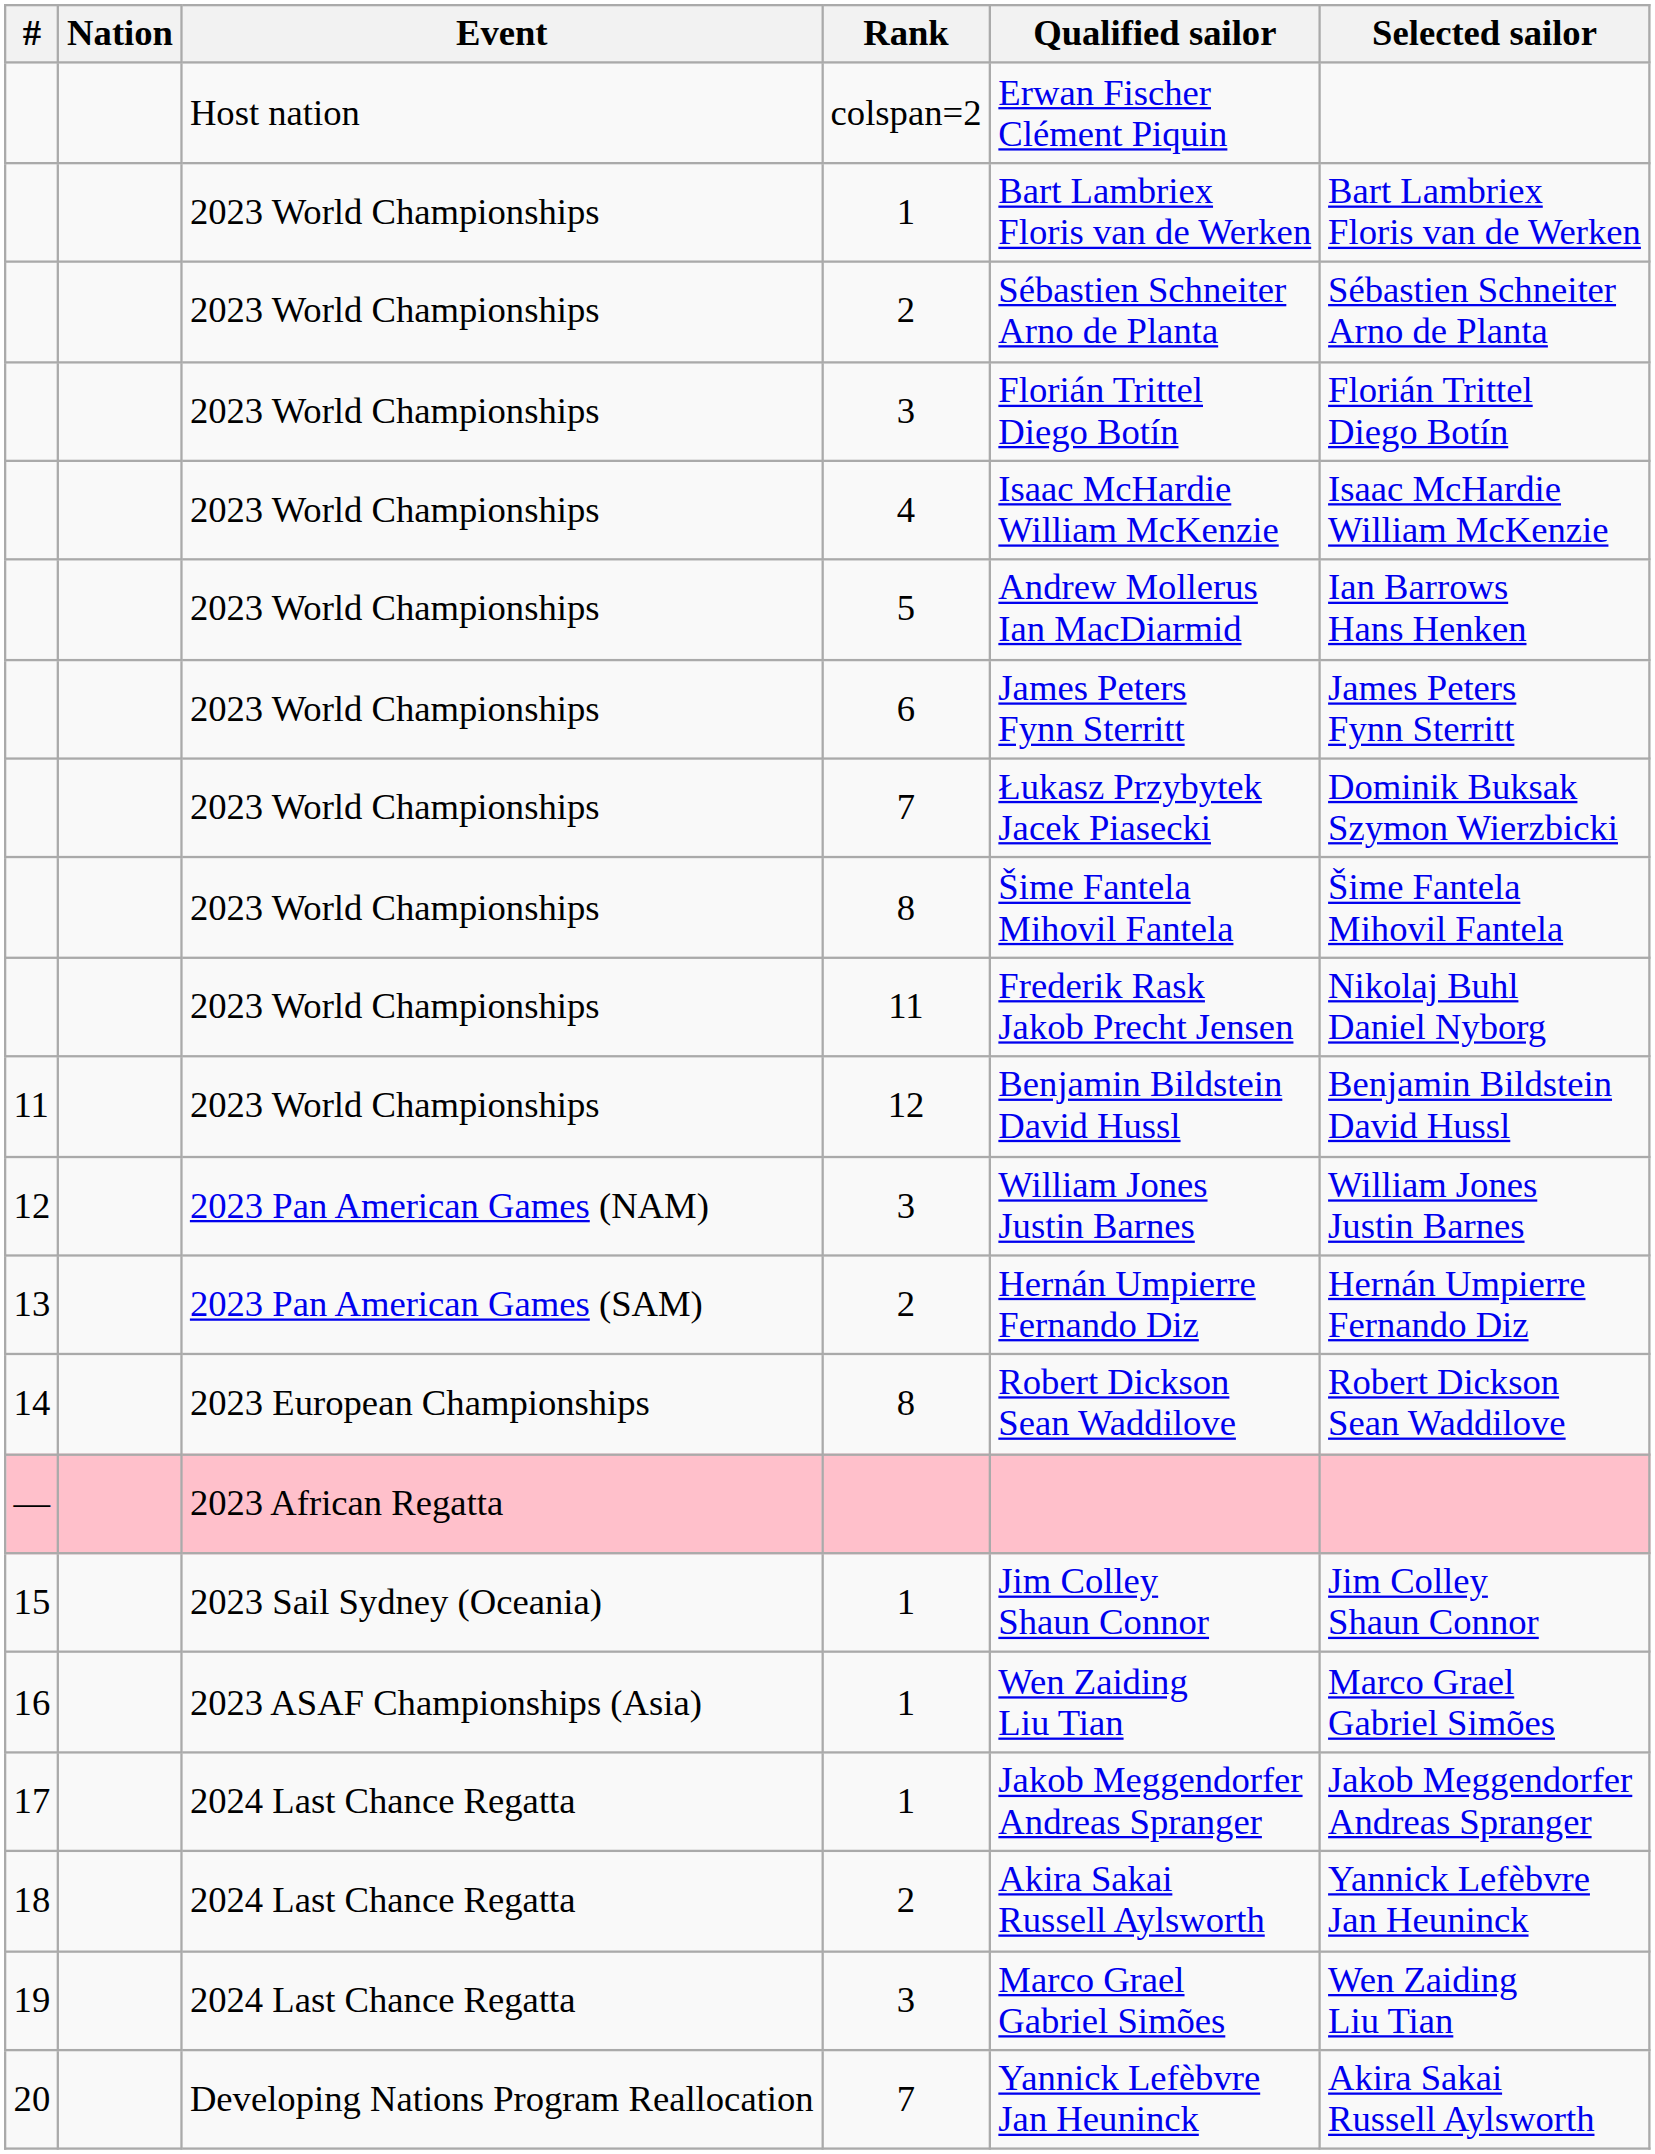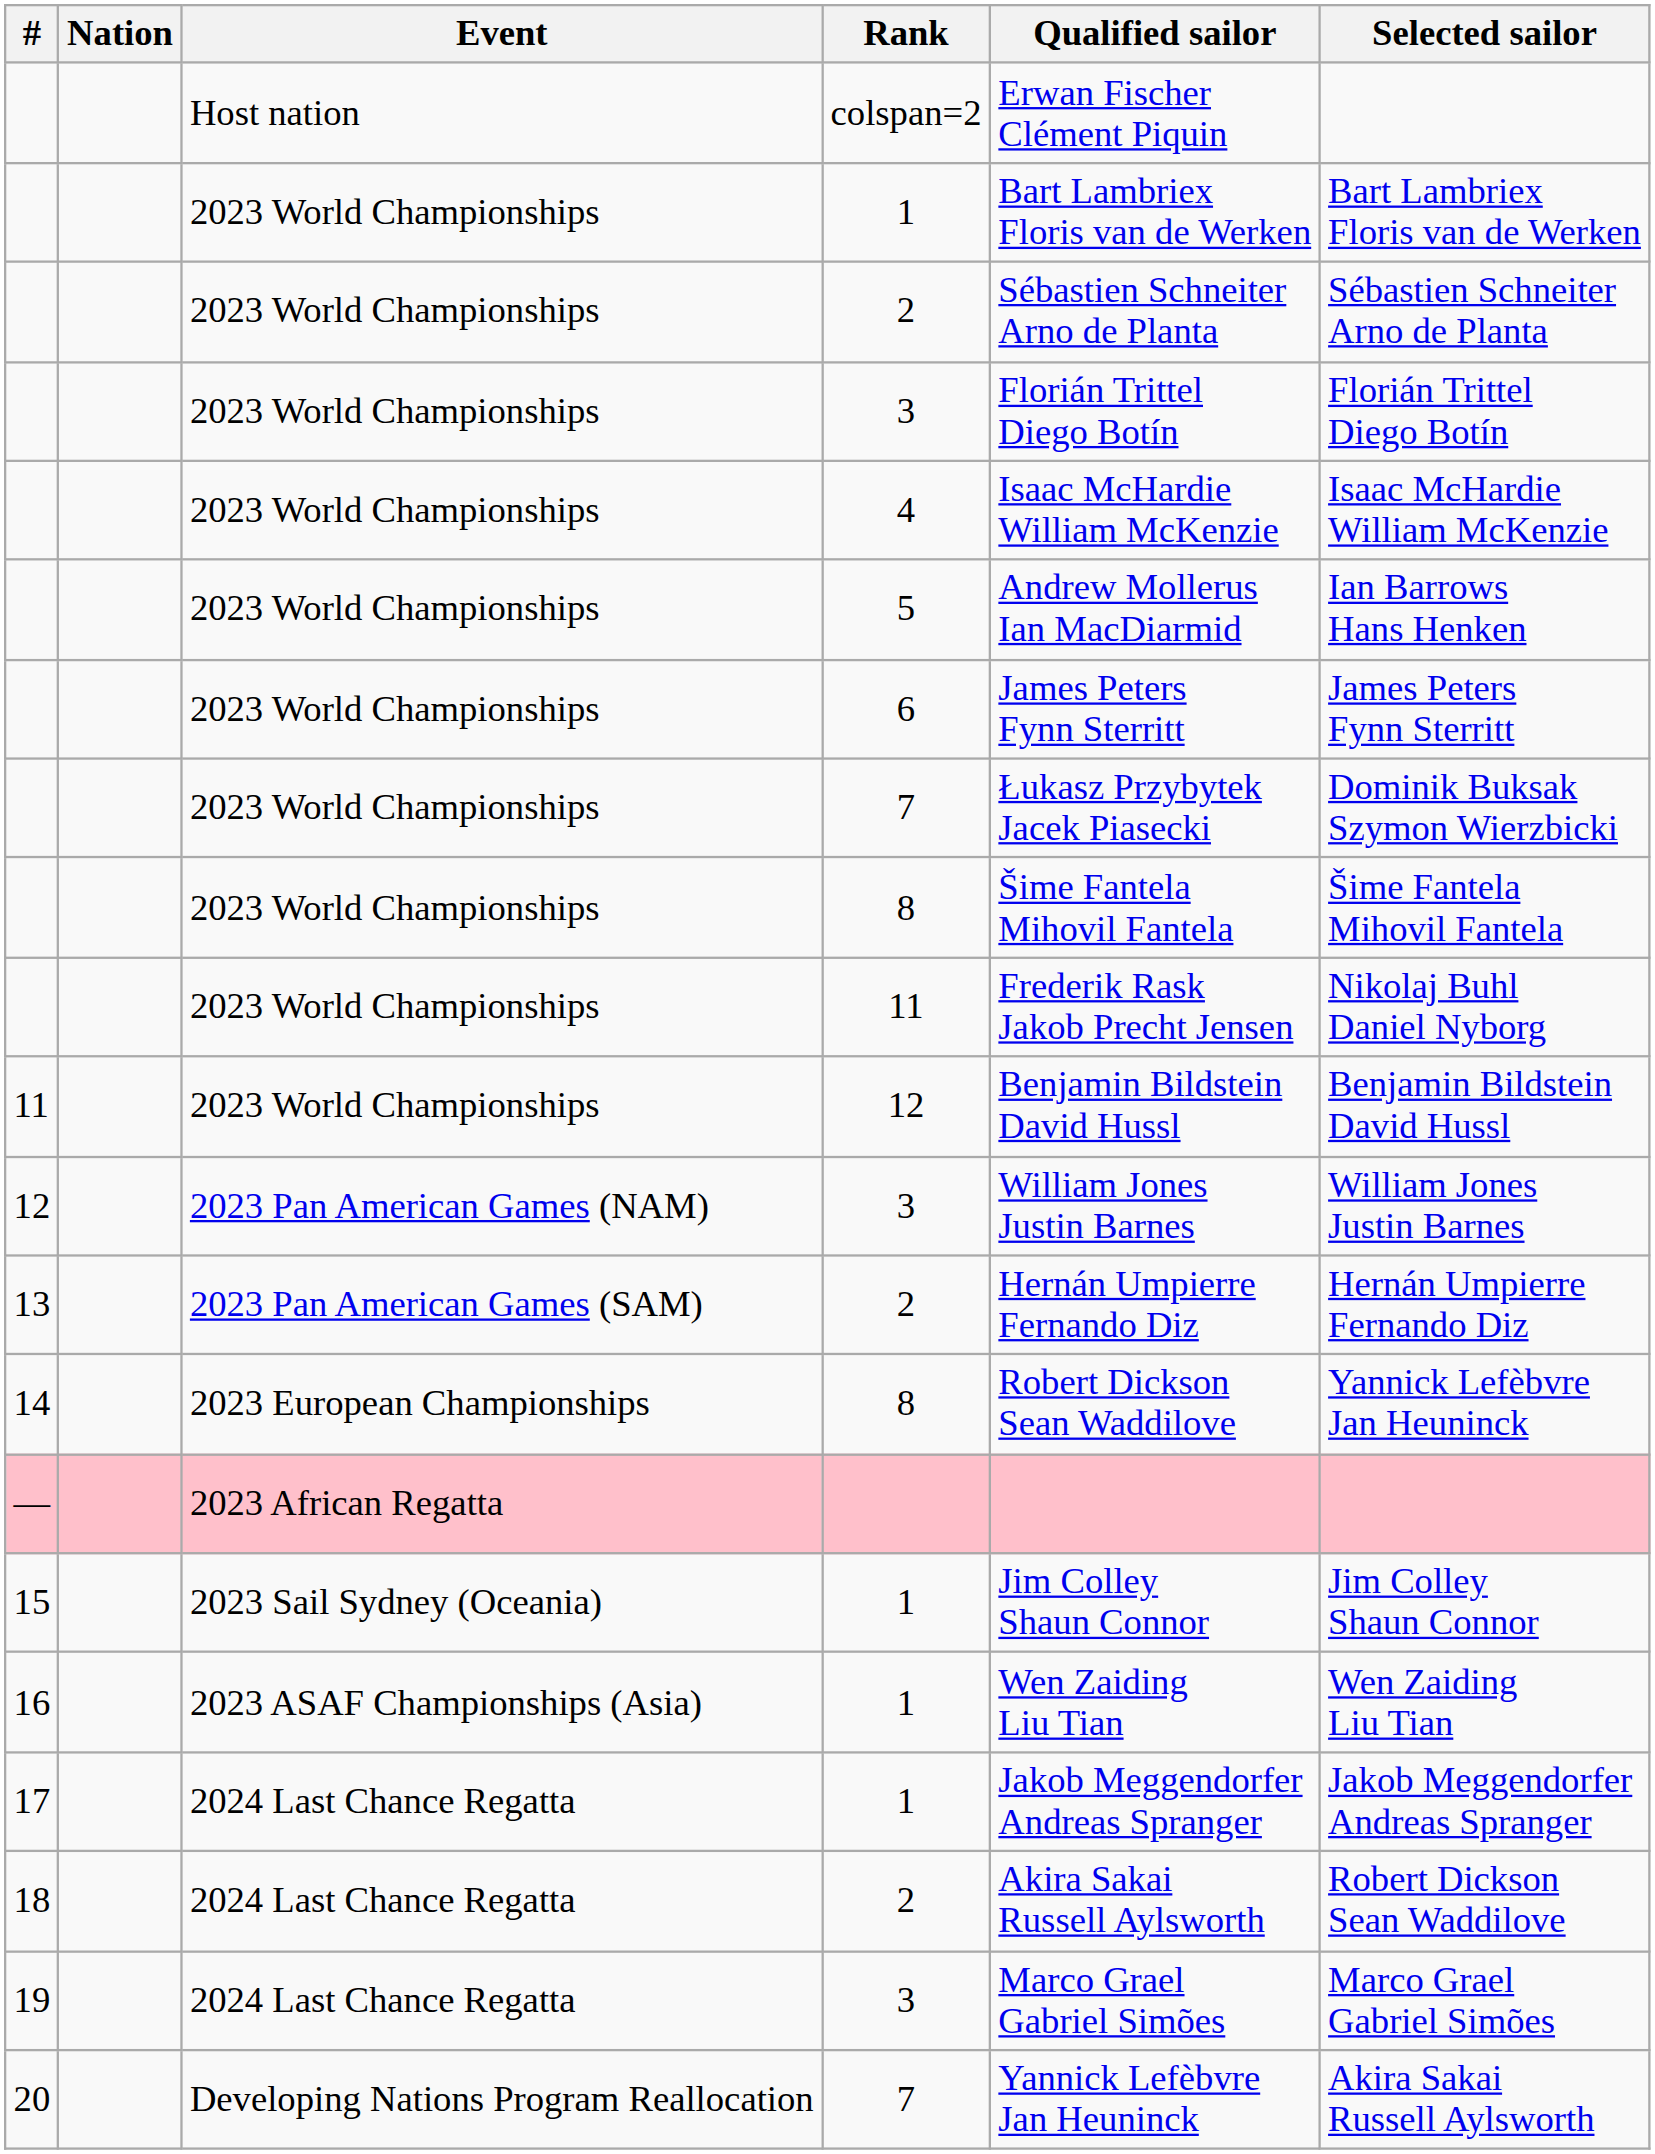(1447, 1403) Robert Dickson Sean Waddilove -> (1459, 1403) Yannick Lefèbvre Jan Heuninck
(1442, 1701) Marco Grael Gabriel Simões -> (1423, 1701) Wen Zaiding Liu Tian
(1459, 1900) Yannick Lefèbvre Jan Heuninck -> (1447, 1900) Robert Dickson Sean Waddilove
(1423, 1999) Wen Zaiding Liu Tian -> (1442, 1999) Marco Grael Gabriel Simões
